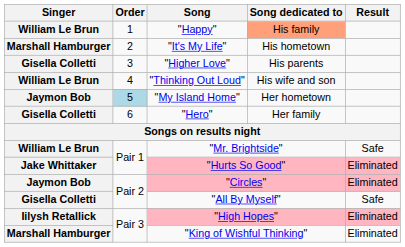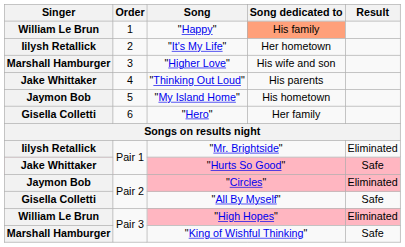(59, 47) Marshall Hamburger -> (59, 47) Iilysh Retallick
(296, 47) His hometown -> (296, 47) Her hometown
(59, 64) Gisella Colletti -> (59, 64) Marshall Hamburger
(296, 64) His parents -> (296, 64) His wife and son
(59, 81) William Le Brun -> (59, 81) Jake Whittaker
(296, 81) His wife and son -> (296, 81) His parents
(130, 98) lightblue background -> (130, 98) no background
(296, 98) Her hometown -> (296, 98) His hometown
(59, 149) William Le Brun -> (59, 149) Iilysh Retallick
(373, 149) Safe -> (373, 149) Eliminated
(373, 166) Eliminated -> (373, 166) Safe
(59, 217) Iilysh Retallick -> (59, 217) William Le Brun
(373, 234) Eliminated -> (373, 234) Safe
